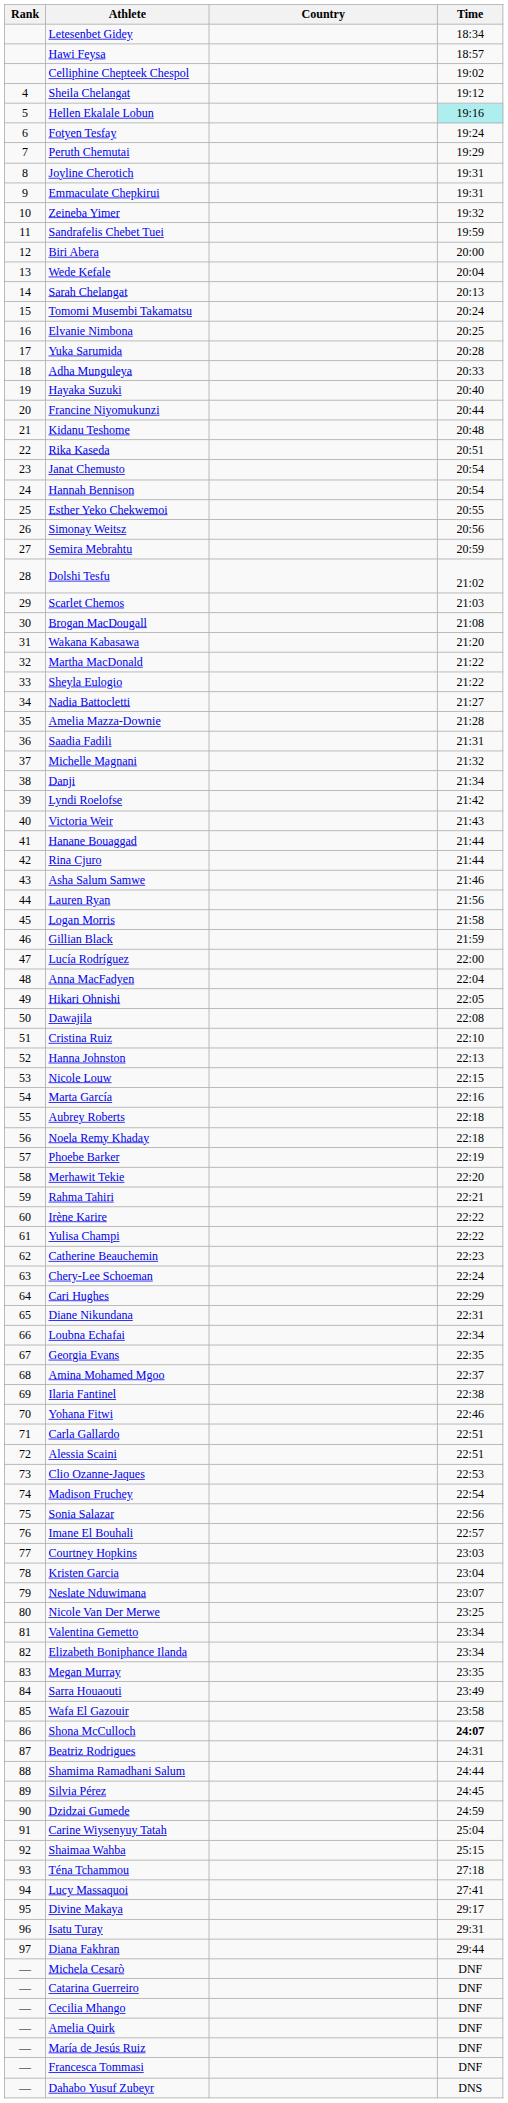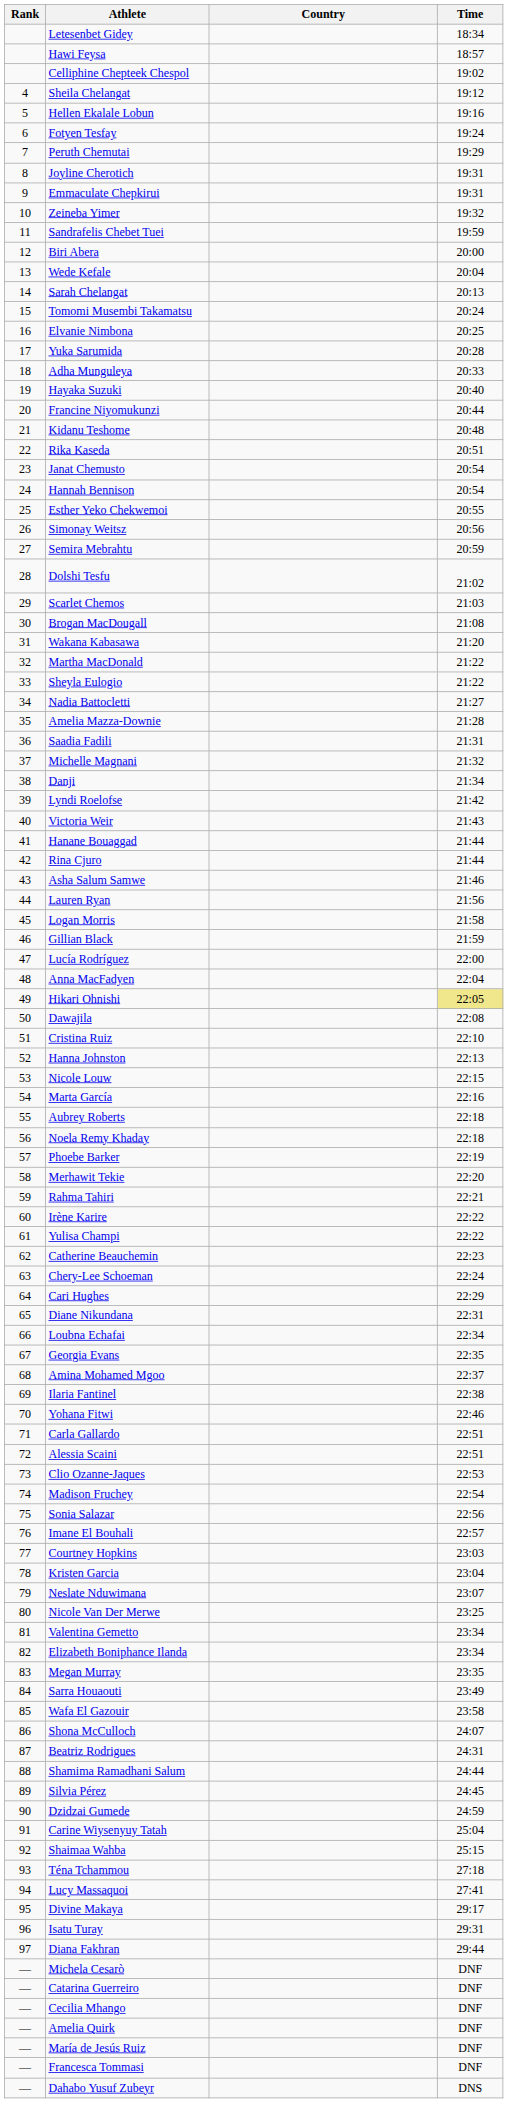(470, 113) paleturquoise background -> (470, 113) no background
(470, 998) no background -> (470, 998) khaki background
(470, 1731) bold -> (470, 1731) normal
